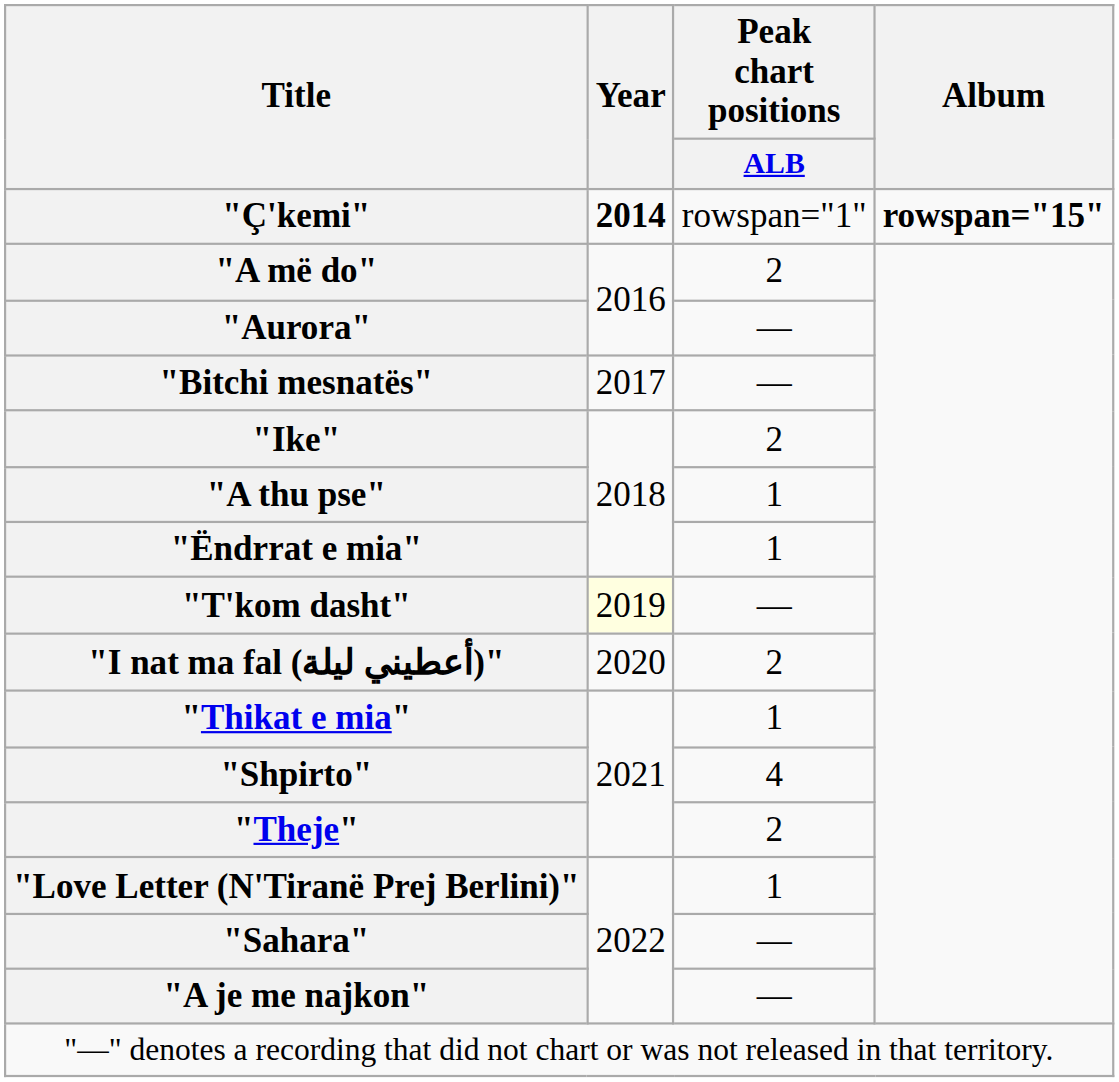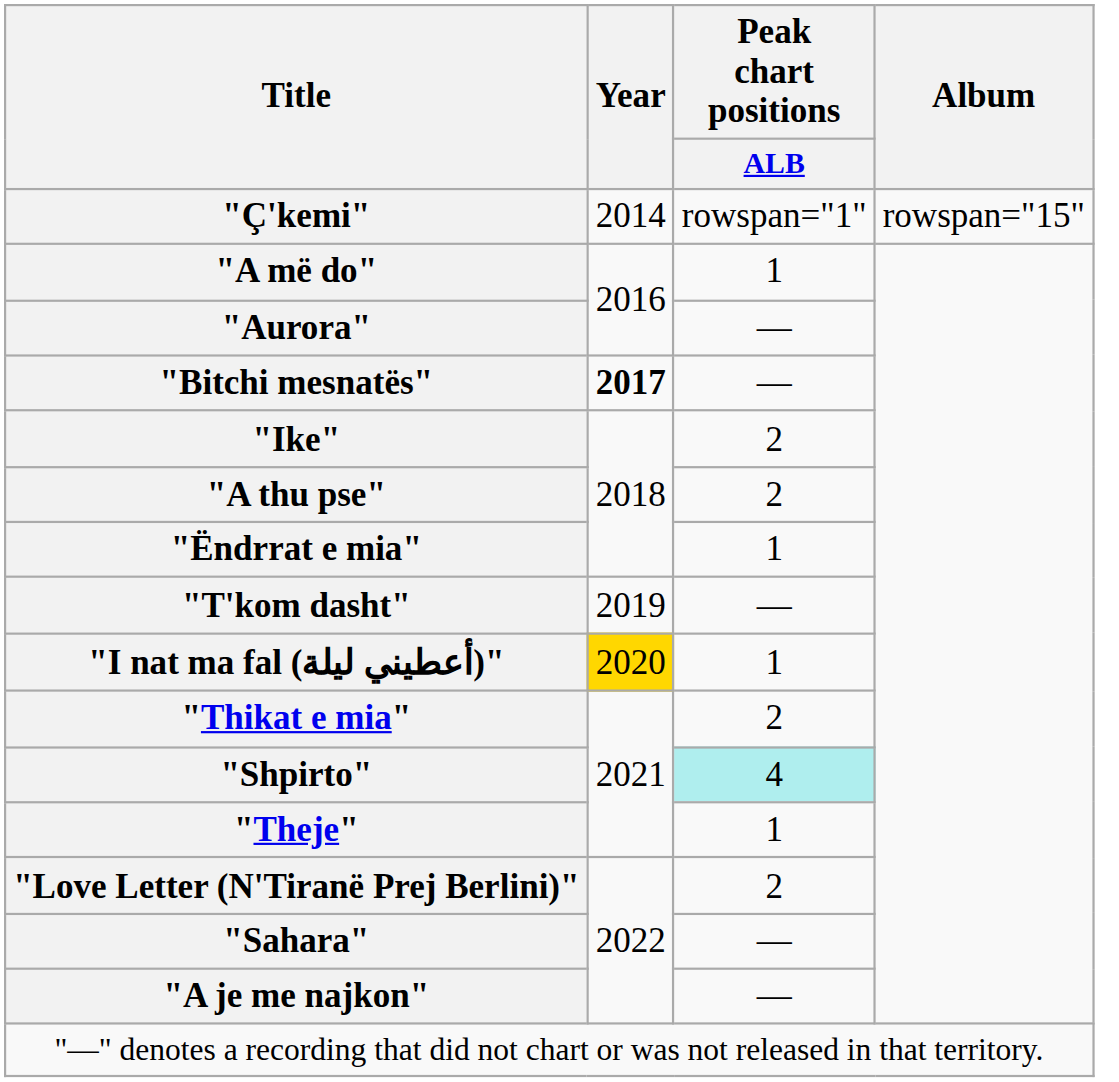(631, 215) bold -> (631, 215) normal
(994, 215) bold -> (984, 215) normal
(774, 271) 2 -> (774, 271) 1
(631, 382) normal -> (631, 382) bold
(774, 493) 1 -> (774, 493) 2
(631, 604) lightyellow background -> (631, 604) no background
(631, 661) no background -> (631, 661) gold background
(774, 661) 2 -> (774, 661) 1
(774, 718) 1 -> (774, 718) 2
(774, 773) no background -> (774, 773) paleturquoise background
(774, 829) 2 -> (774, 829) 1
(774, 884) 1 -> (774, 884) 2
